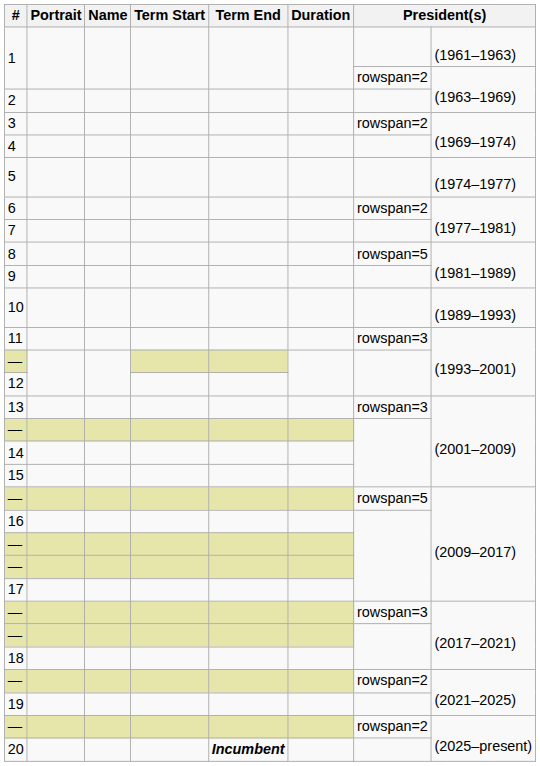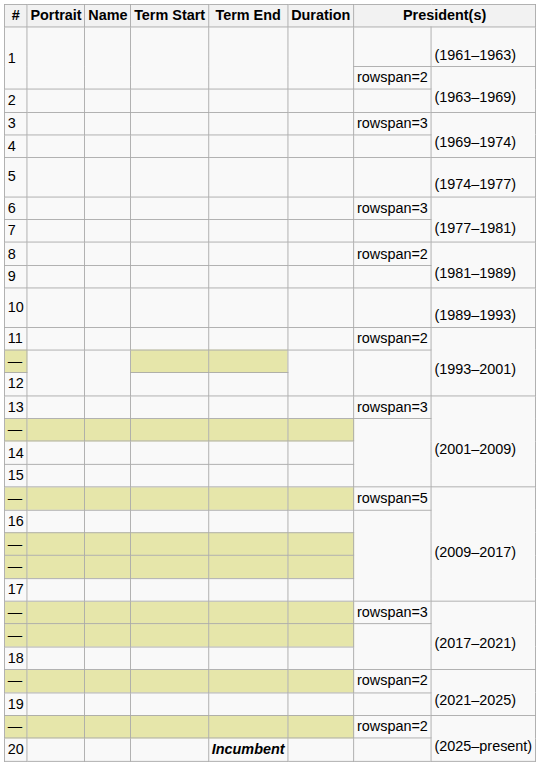(392, 123) rowspan=2 -> (392, 123) rowspan=3
(392, 208) rowspan=2 -> (392, 208) rowspan=3
(392, 253) rowspan=5 -> (392, 253) rowspan=2
(392, 338) rowspan=3 -> (392, 338) rowspan=2
